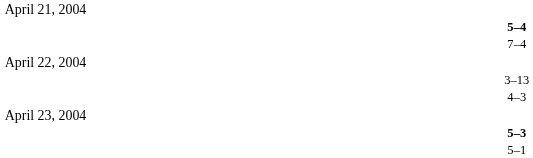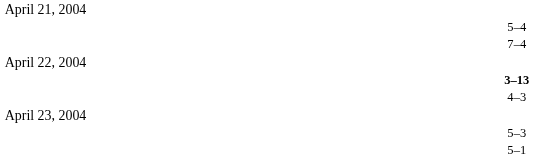(517, 27) bold -> (517, 27) normal
(517, 80) normal -> (517, 80) bold
(517, 133) bold -> (517, 133) normal
